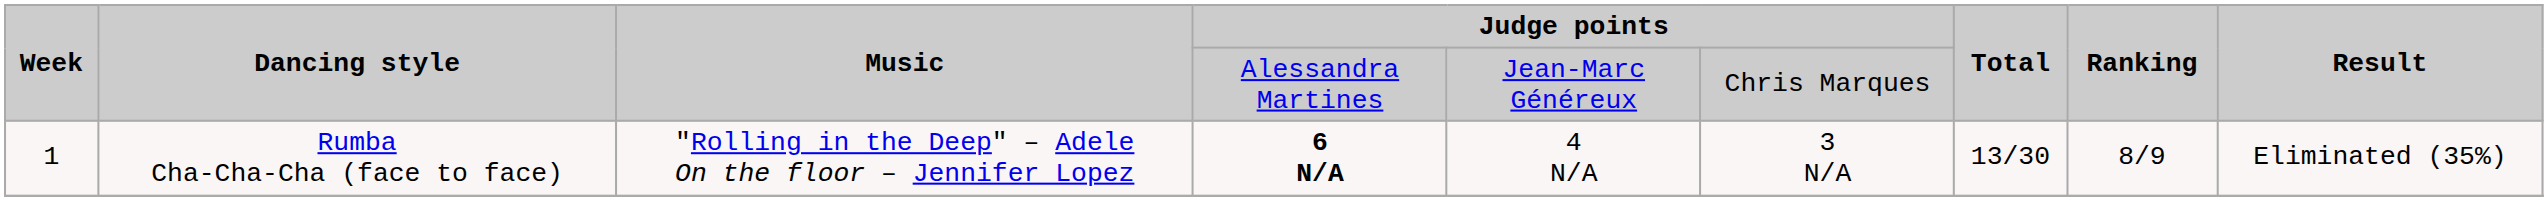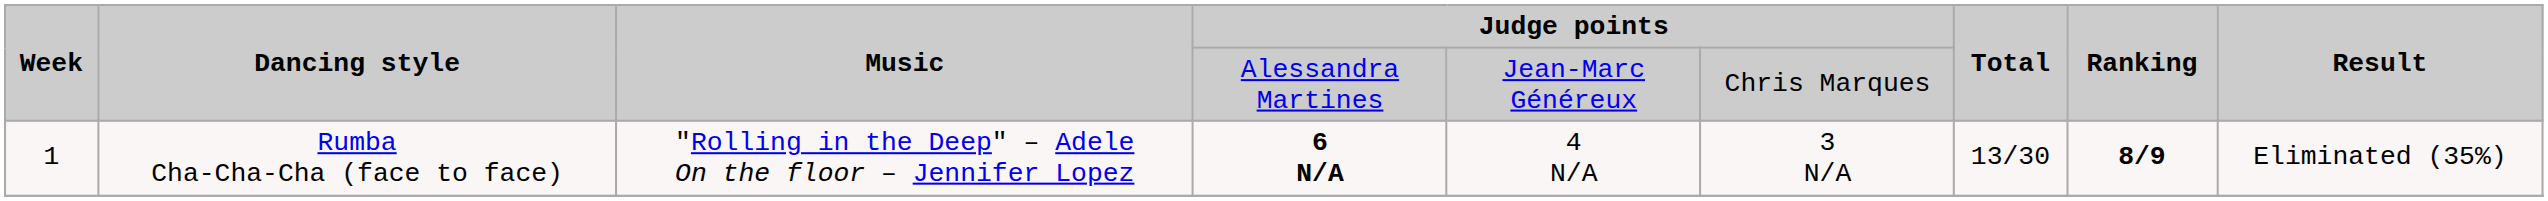(2142, 158) normal -> (2142, 158) bold
